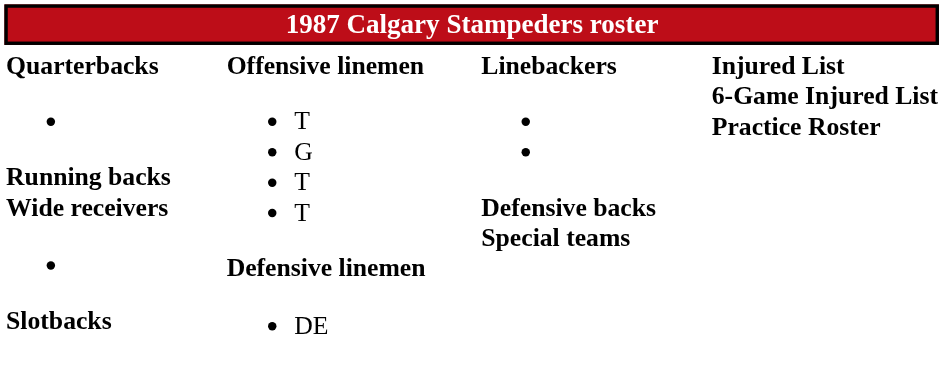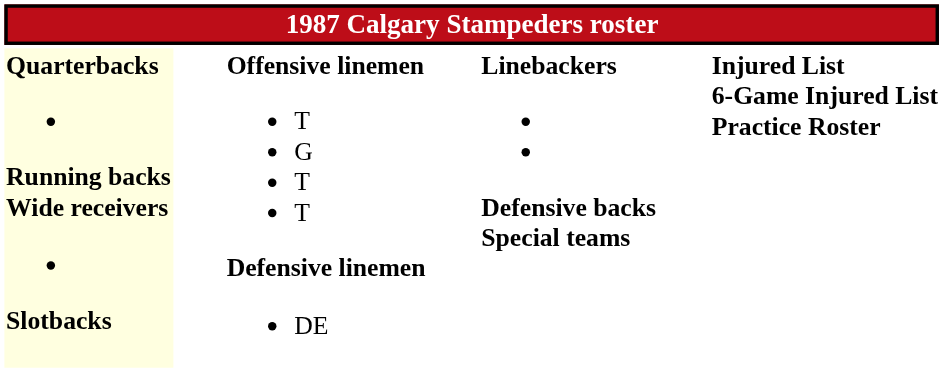(88, 192) no background -> (88, 192) lightyellow background
